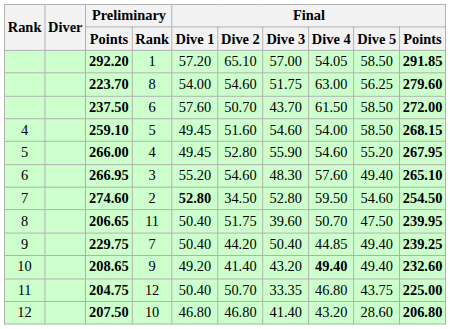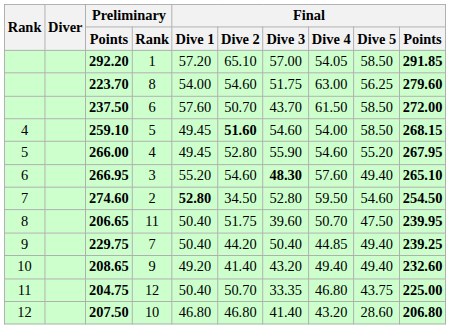(240, 130) normal -> (240, 130) bold
(286, 175) normal -> (286, 175) bold
(331, 267) bold -> (331, 267) normal
